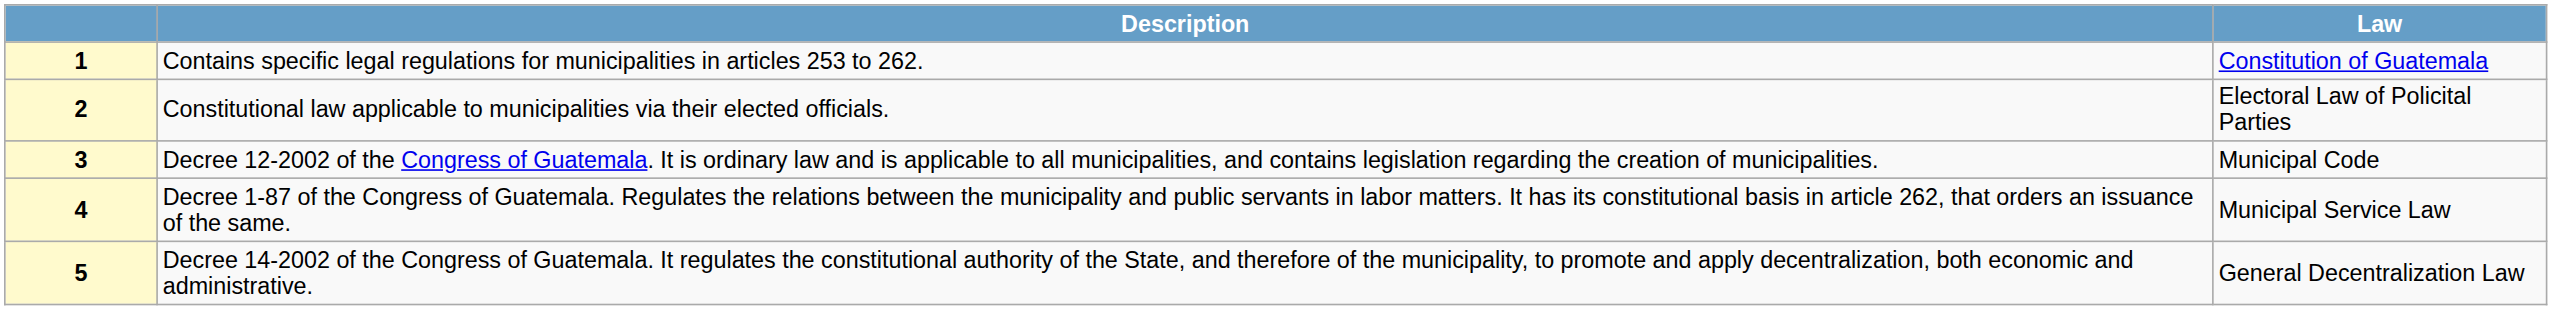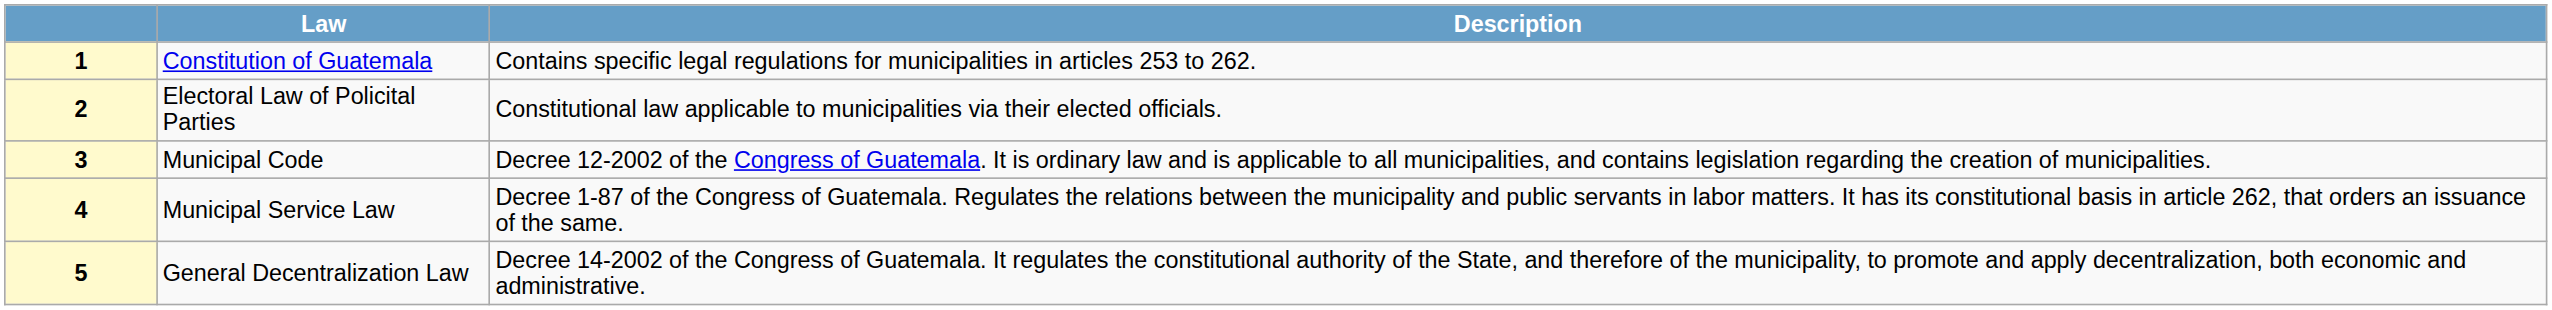columns swapped: (2380, 24) <-> (1185, 24)
